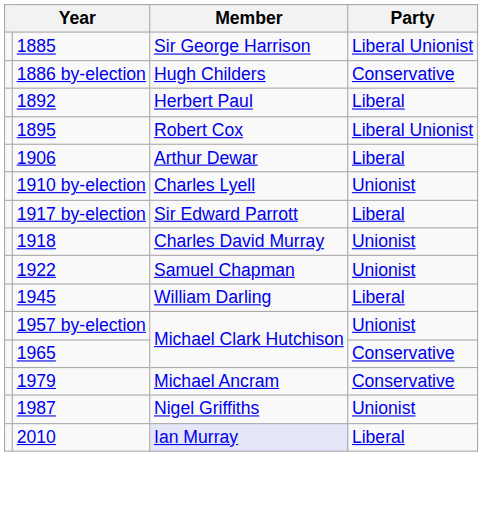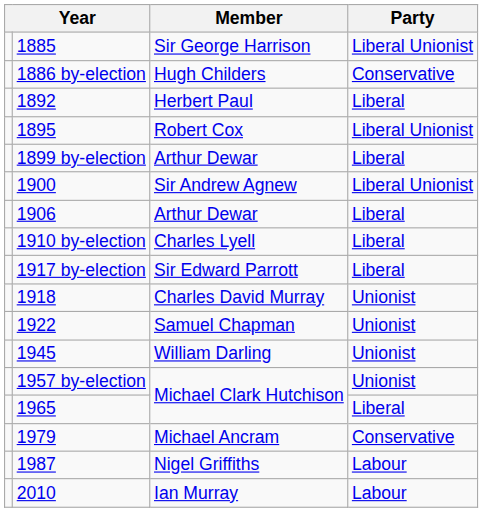+ row: (81, 158)
+ row: (36, 185)
(384, 185) Unionist -> (378, 241) Liberal
(378, 297) Liberal -> (384, 353) Unionist
(403, 353) Conservative -> (378, 409) Liberal
(384, 409) Unionist -> (379, 465) Labour
(196, 437) lavender background -> (196, 492) no background
(378, 437) Liberal -> (379, 492) Labour
